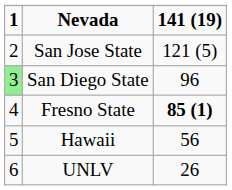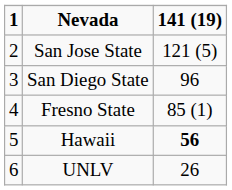(14, 80) lightgreen background -> (14, 80) no background
(190, 110) bold -> (190, 110) normal
(190, 140) normal -> (190, 140) bold
